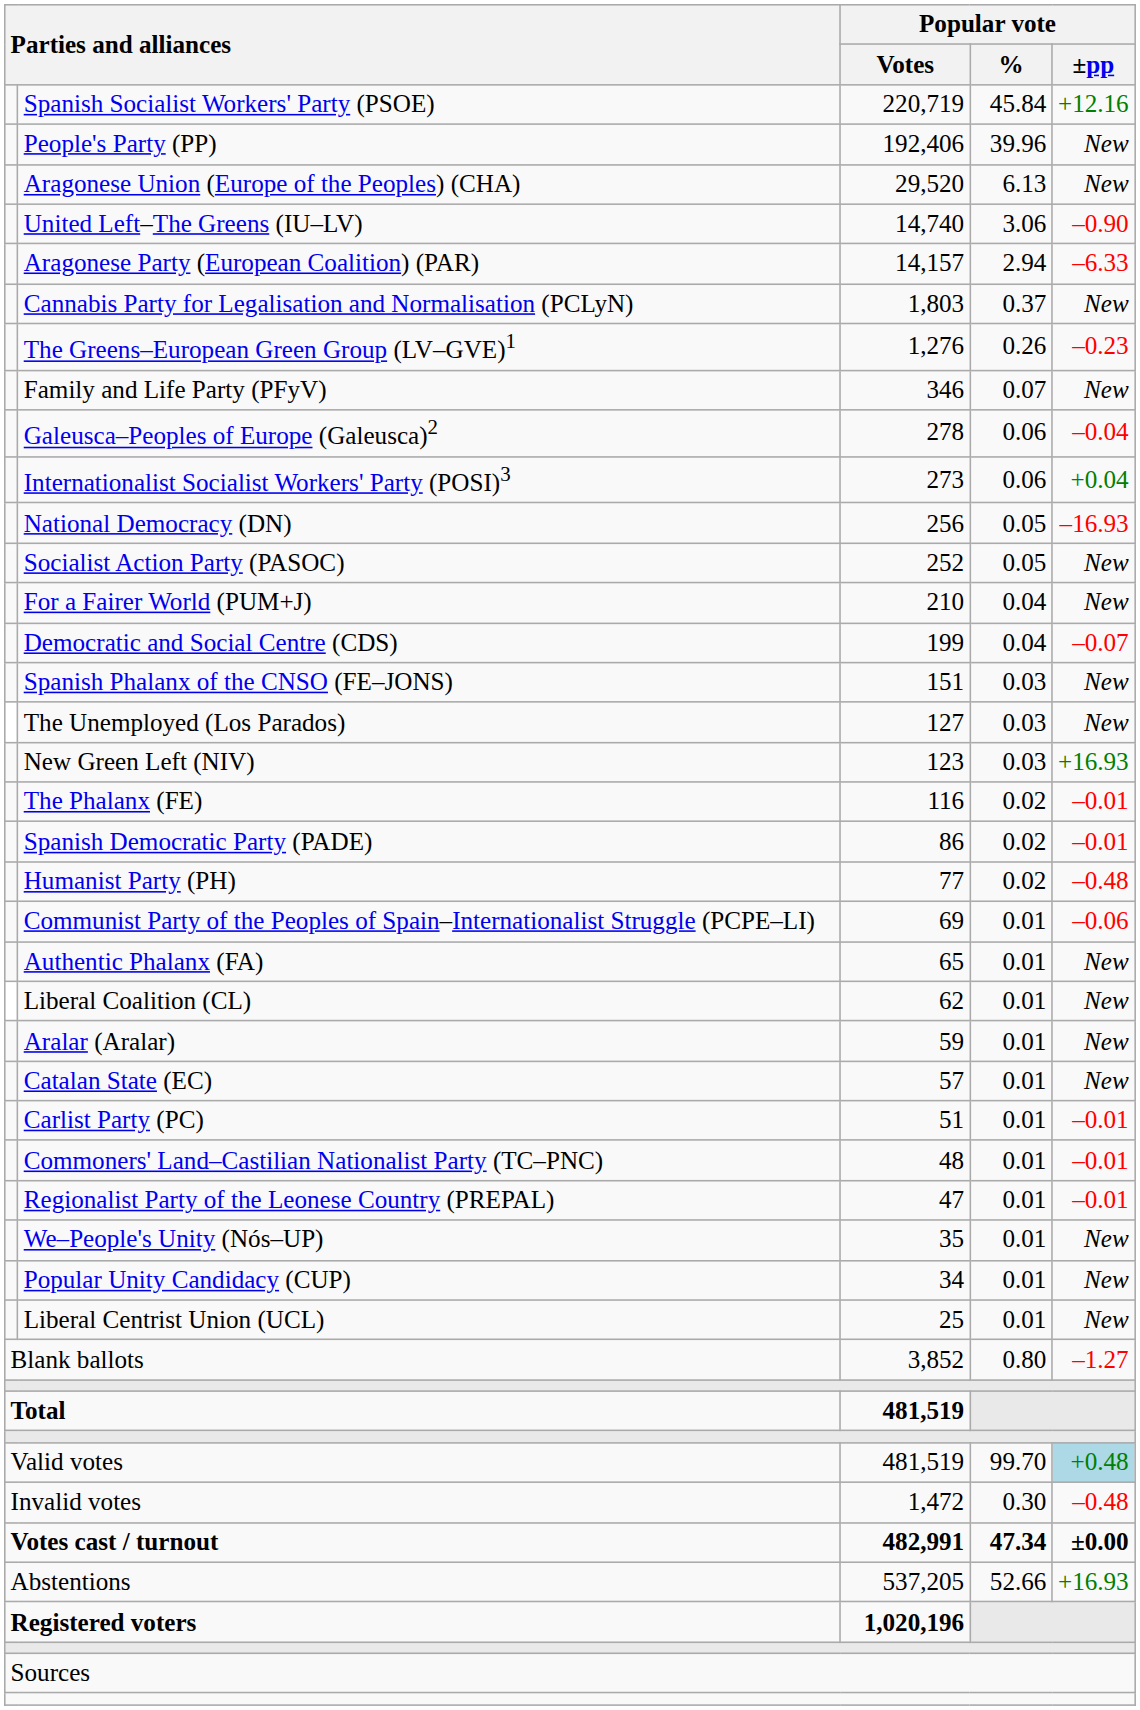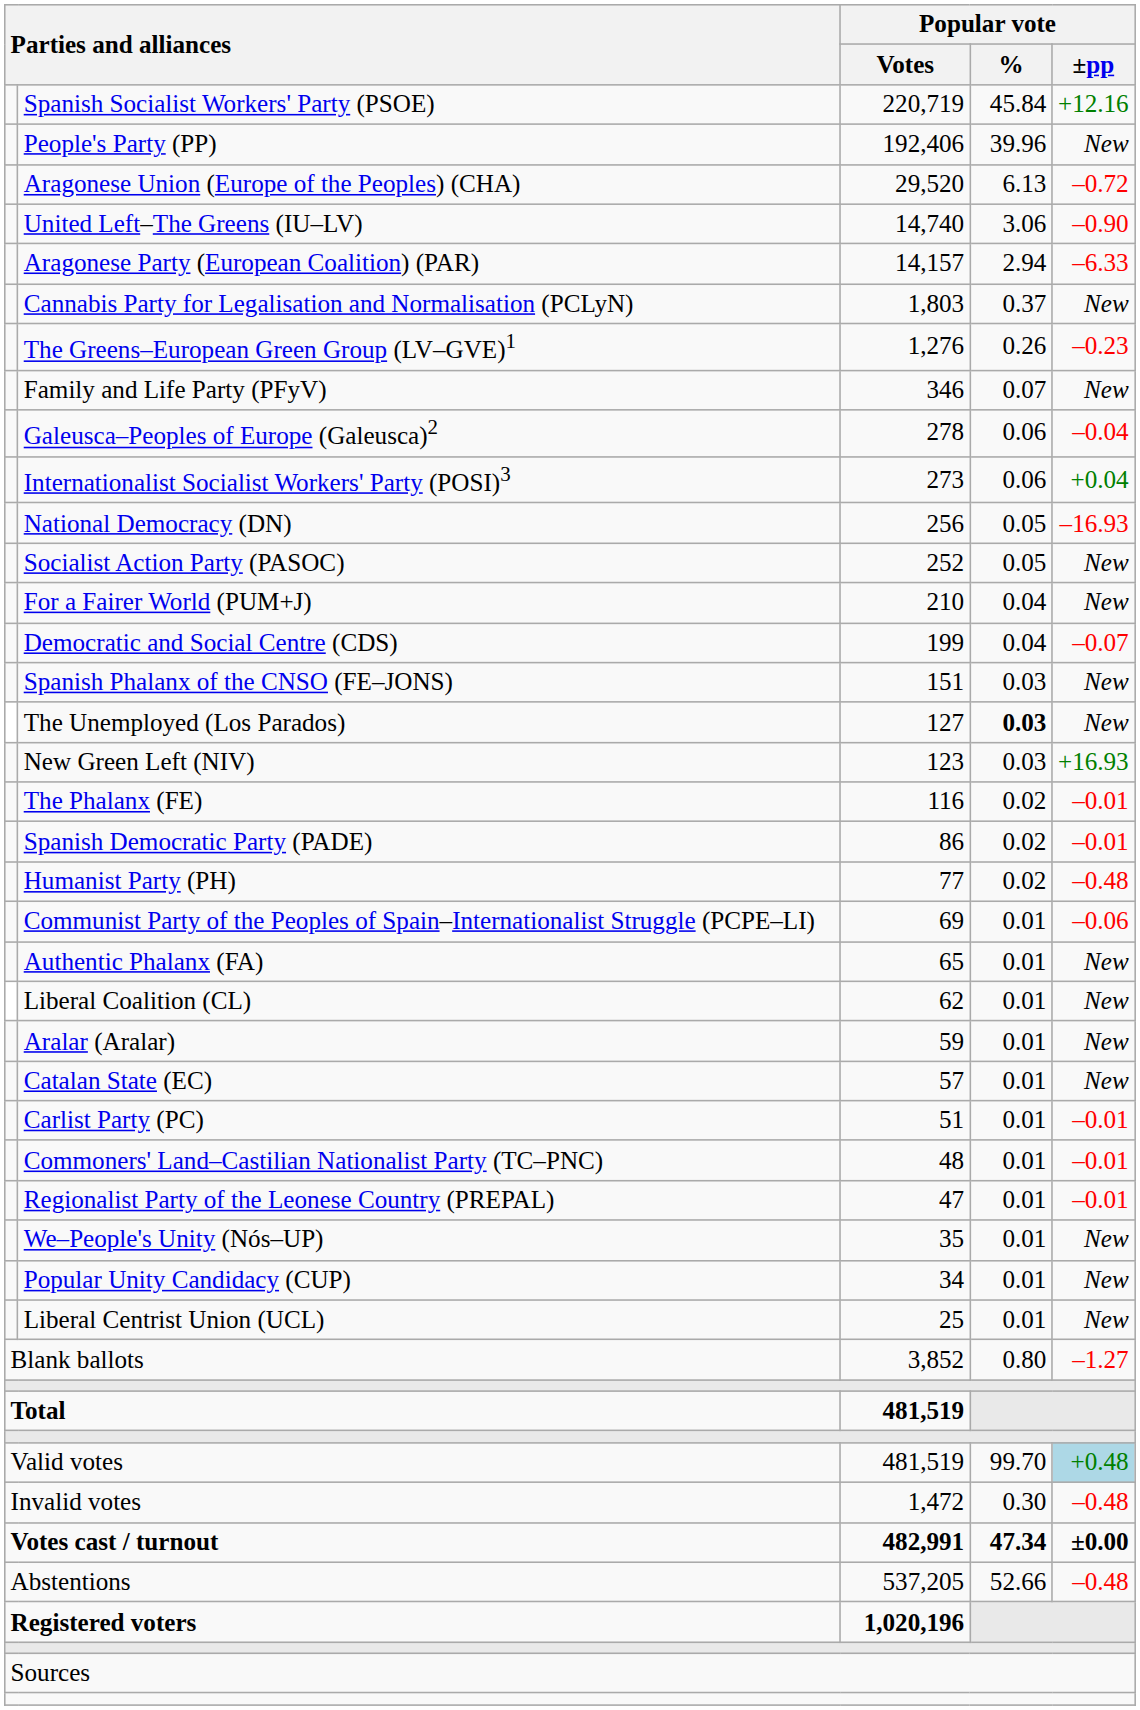(1106, 183) New -> (1100, 183) –0.72
(1024, 722) normal -> (1024, 722) bold
(1093, 1581) +16.93 -> (1100, 1581) –0.48
